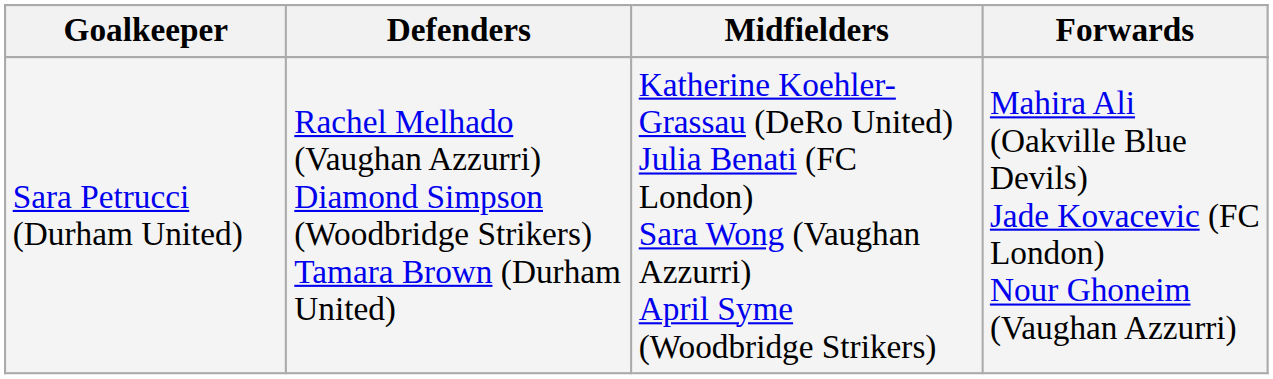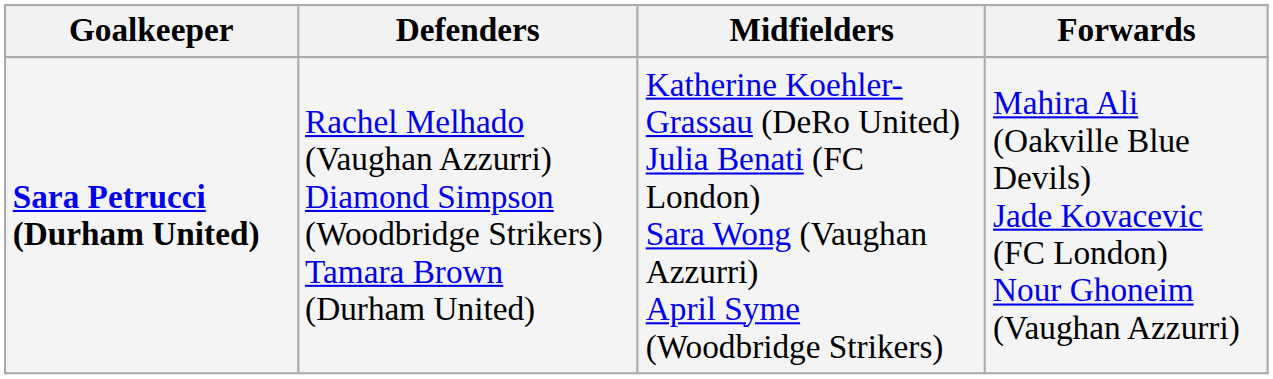(128, 214) normal -> (136, 214) bold
